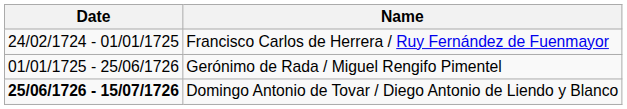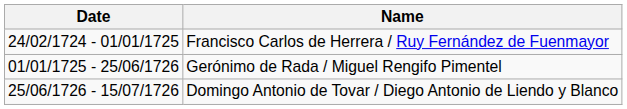(94, 91) bold -> (94, 91) normal
